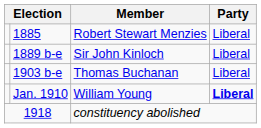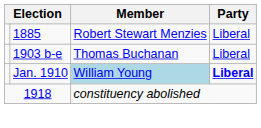- row: (38, 53)
(113, 93) no background -> (113, 73) lightblue background
